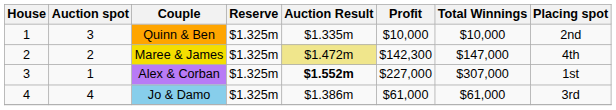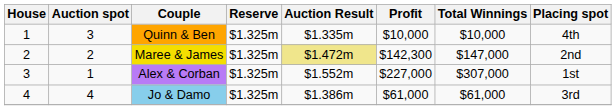(571, 34) 2nd -> (571, 34) 4th
(571, 54) 4th -> (571, 54) 2nd
(329, 74) bold -> (329, 74) normal
